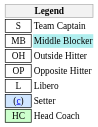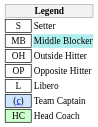(60, 26) Team Captain -> (45, 26) Setter
(45, 100) Setter -> (60, 100) Team Captain
